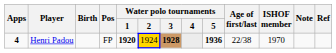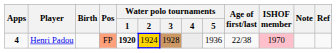(108, 41) no background -> (108, 41) lightsalmon background
(171, 41) bold -> (171, 41) normal
(214, 41) bold -> (214, 41) normal
(276, 41) no background -> (276, 41) pink background
